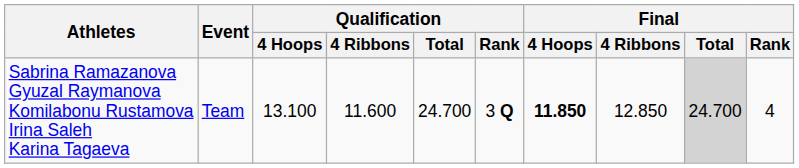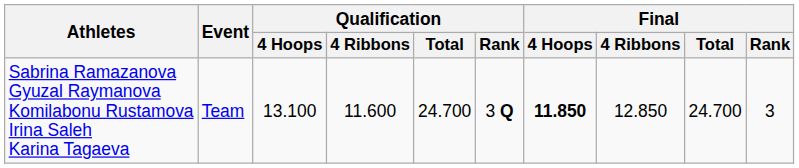(715, 111) lightgrey background -> (715, 111) no background
(770, 111) 4 -> (770, 111) 3
